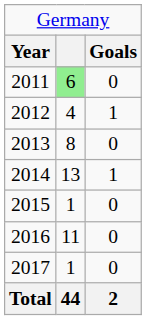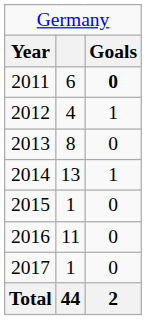(71, 81) lightgreen background -> (71, 81) no background
(113, 81) normal -> (113, 81) bold
